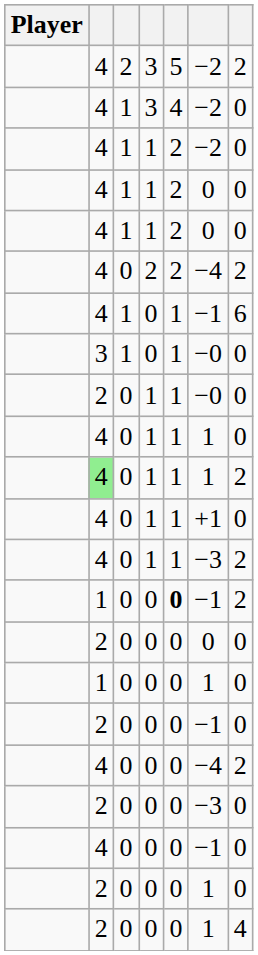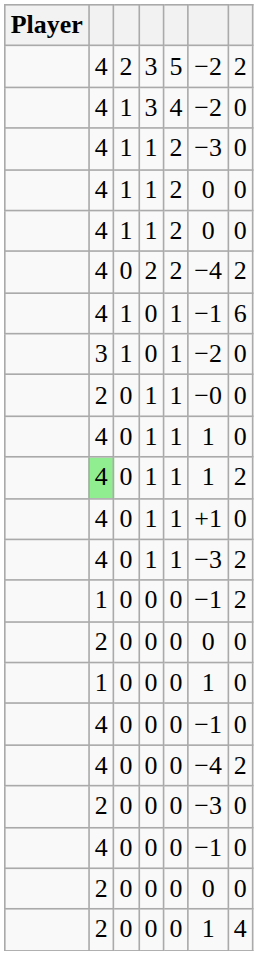(208, 148) −2 -> (208, 148) −3
(208, 353) −0 -> (208, 353) −2
(176, 600) bold -> (176, 600) normal
(101, 723) 2 -> (101, 723) 4
(208, 888) 1 -> (208, 888) 0
